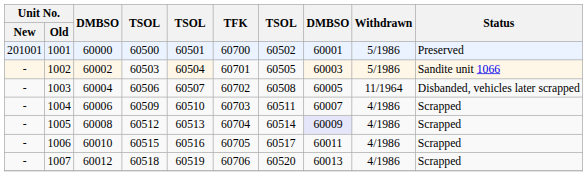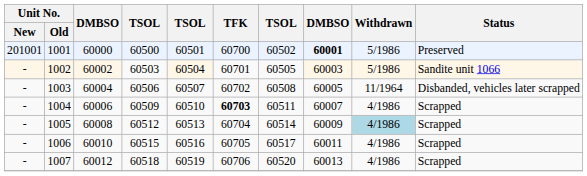(328, 50) normal -> (328, 50) bold
(236, 106) normal -> (236, 106) bold
(328, 124) lavender background -> (328, 124) no background
(384, 124) no background -> (384, 124) lightblue background
